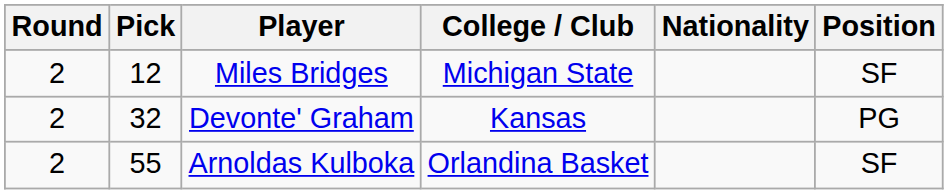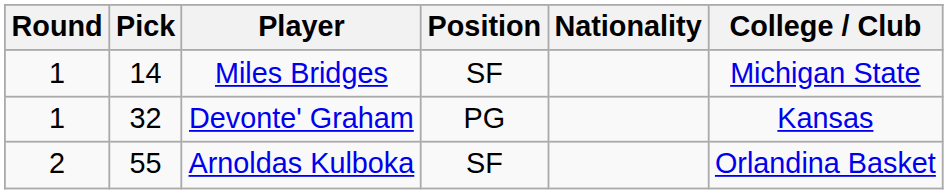columns swapped: (879, 27) <-> (538, 27)
(57, 73) 2 -> (57, 73) 1
(146, 73) 12 -> (146, 73) 14
(57, 118) 2 -> (57, 118) 1
